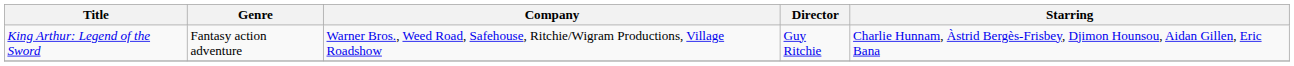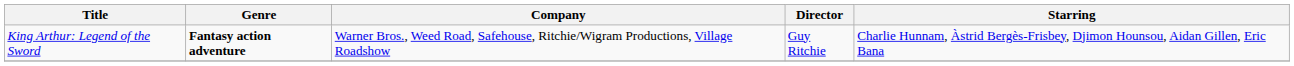(229, 43) normal -> (230, 43) bold
